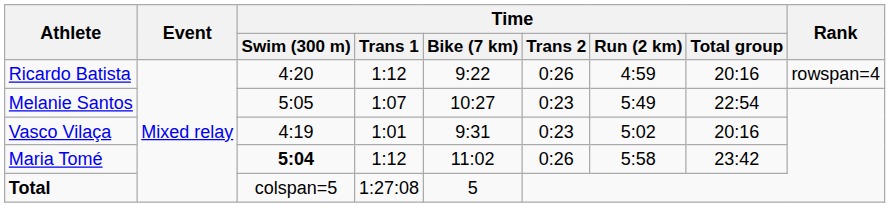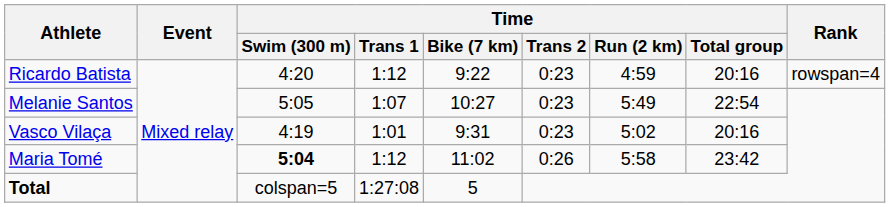(556, 75) 0:26 -> (556, 75) 0:23
